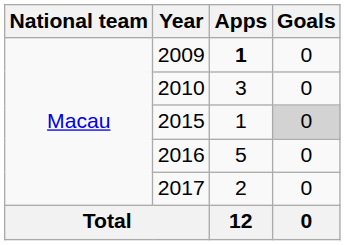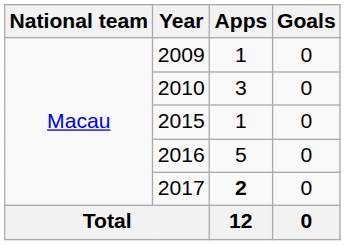(241, 54) bold -> (241, 54) normal
(306, 121) lightgrey background -> (306, 121) no background
(241, 188) normal -> (241, 188) bold
